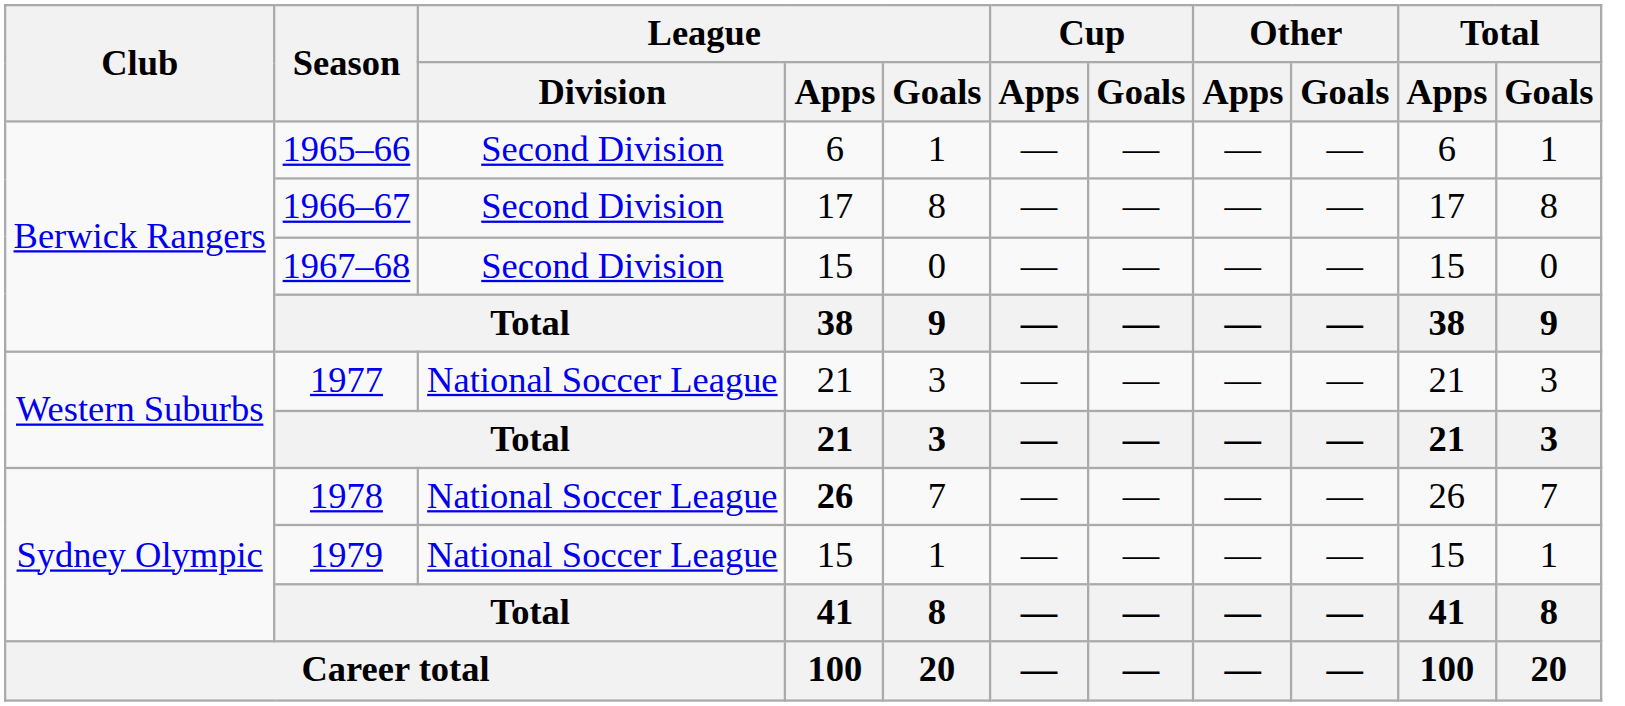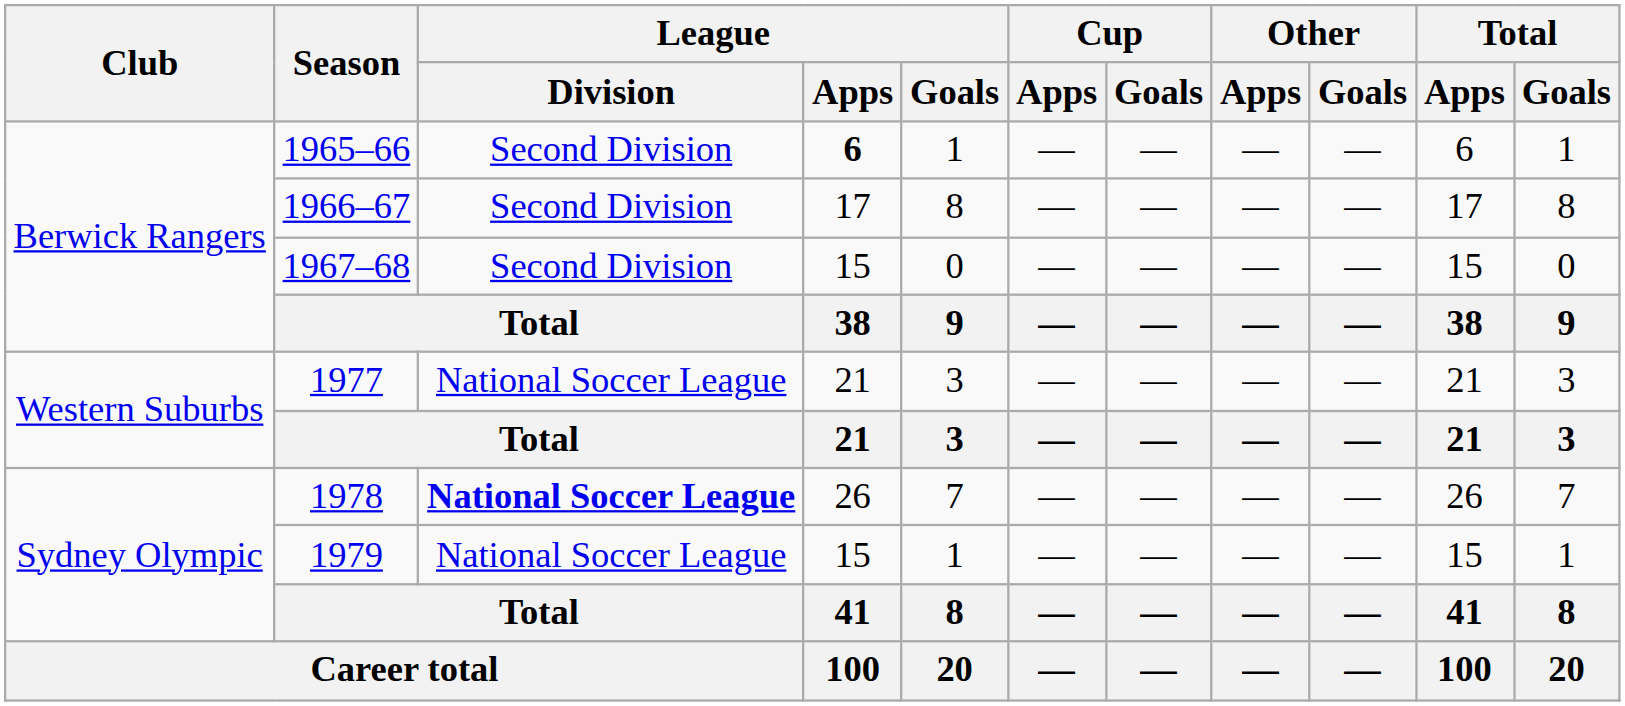(835, 149) normal -> (853, 149) bold
(602, 496) normal -> (611, 496) bold
(835, 496) bold -> (853, 496) normal
